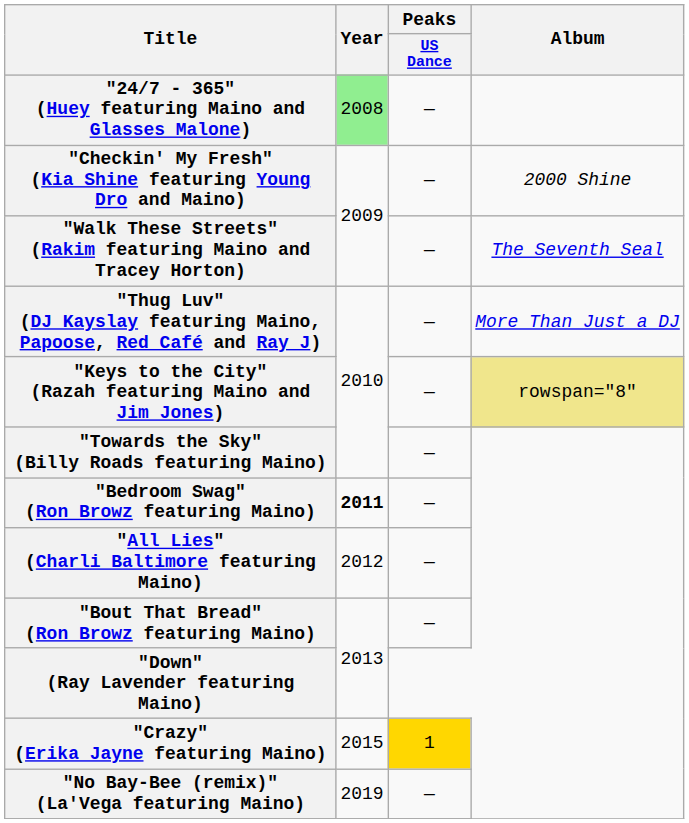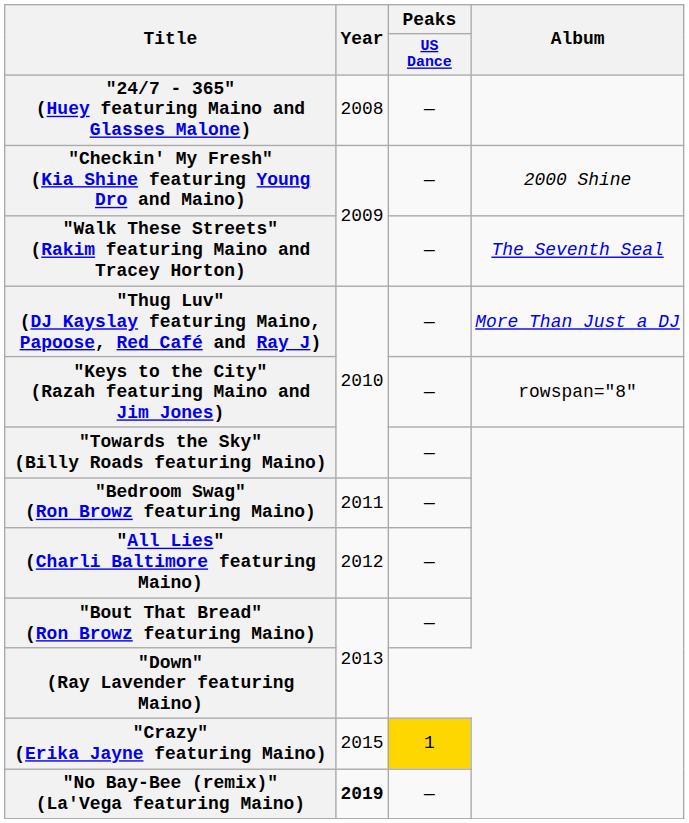(362, 110) lightgreen background -> (362, 110) no background
(578, 392) khaki background -> (578, 392) no background
(362, 502) bold -> (362, 502) normal
(362, 794) normal -> (362, 794) bold
